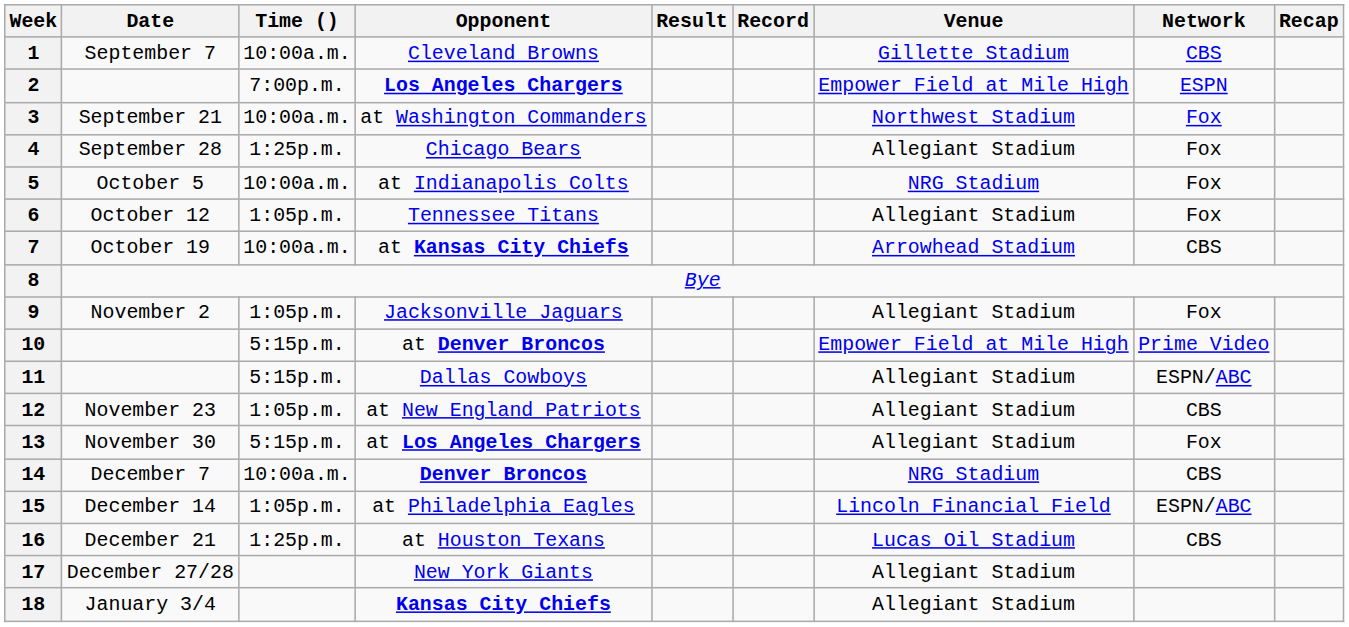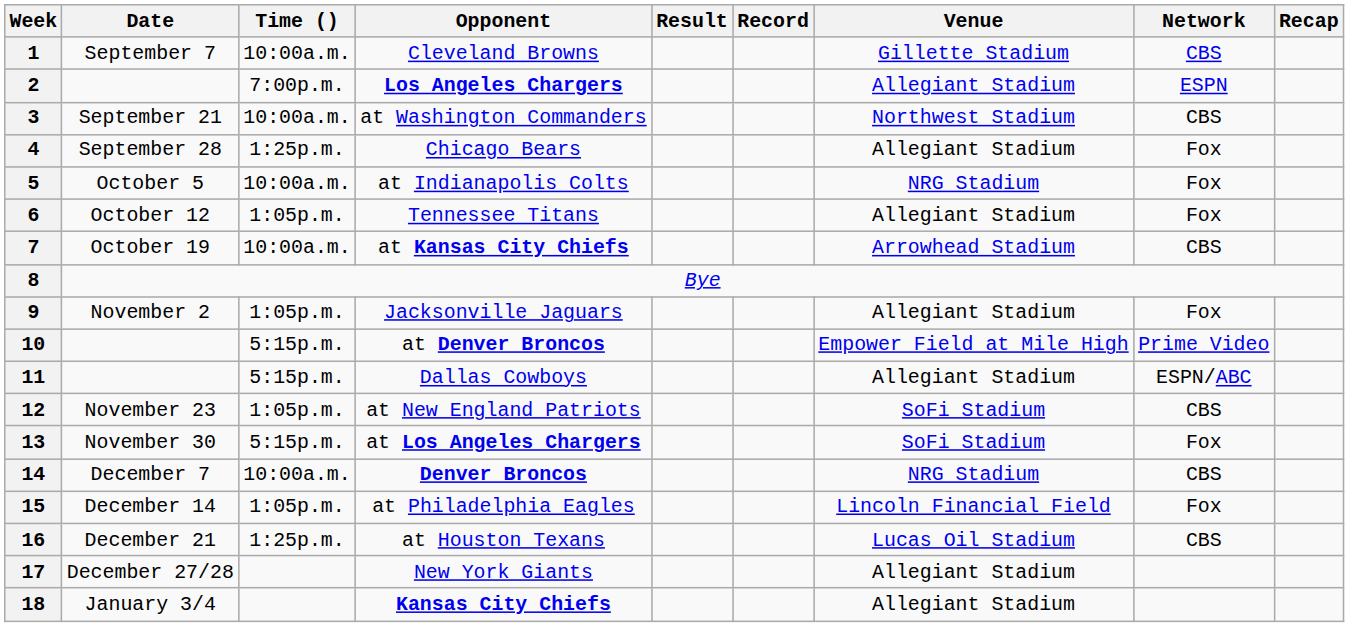(973, 86) Empower Field at Mile High -> (973, 86) Allegiant Stadium
(1204, 118) Fox -> (1204, 118) CBS
(973, 410) Allegiant Stadium -> (973, 410) SoFi Stadium
(973, 442) Allegiant Stadium -> (973, 442) SoFi Stadium
(1204, 507) ESPN/ABC -> (1204, 507) Fox
